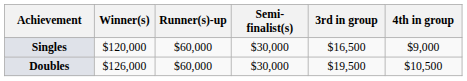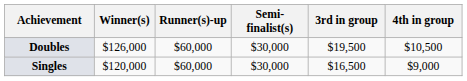rows swapped: (49, 47) <-> (49, 66)
